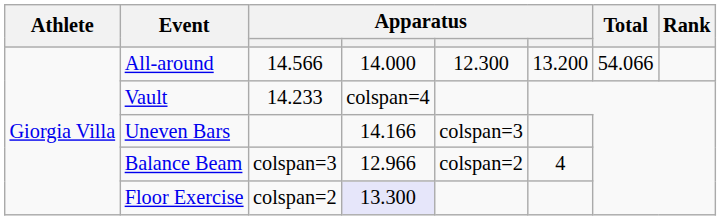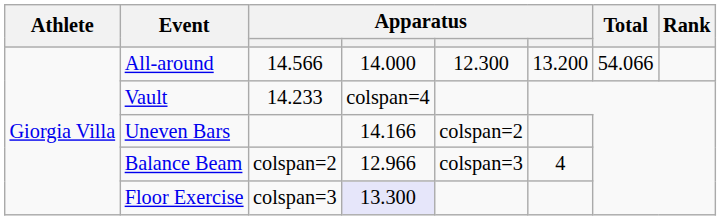(481, 131) colspan=3 -> (481, 131) colspan=2
(295, 164) colspan=3 -> (295, 164) colspan=2
(481, 164) colspan=2 -> (481, 164) colspan=3
(295, 198) colspan=2 -> (295, 198) colspan=3
